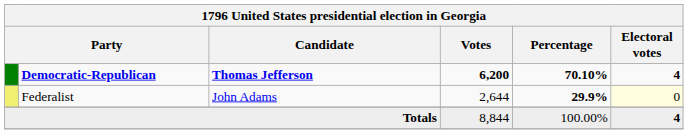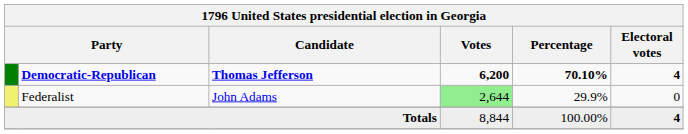(494, 96) no background -> (494, 96) lightgreen background
(590, 96) bold -> (591, 96) normal
(677, 96) lightyellow background -> (677, 96) no background
